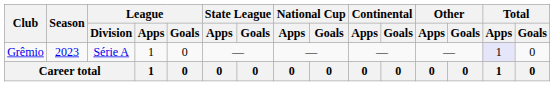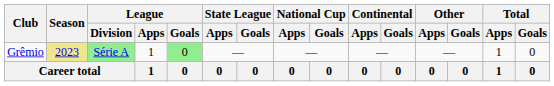(67, 52) no background -> (67, 52) khaki background
(111, 52) no background -> (111, 52) lightgreen background
(185, 52) no background -> (185, 52) lightgreen background
(499, 52) lavender background -> (499, 52) no background
